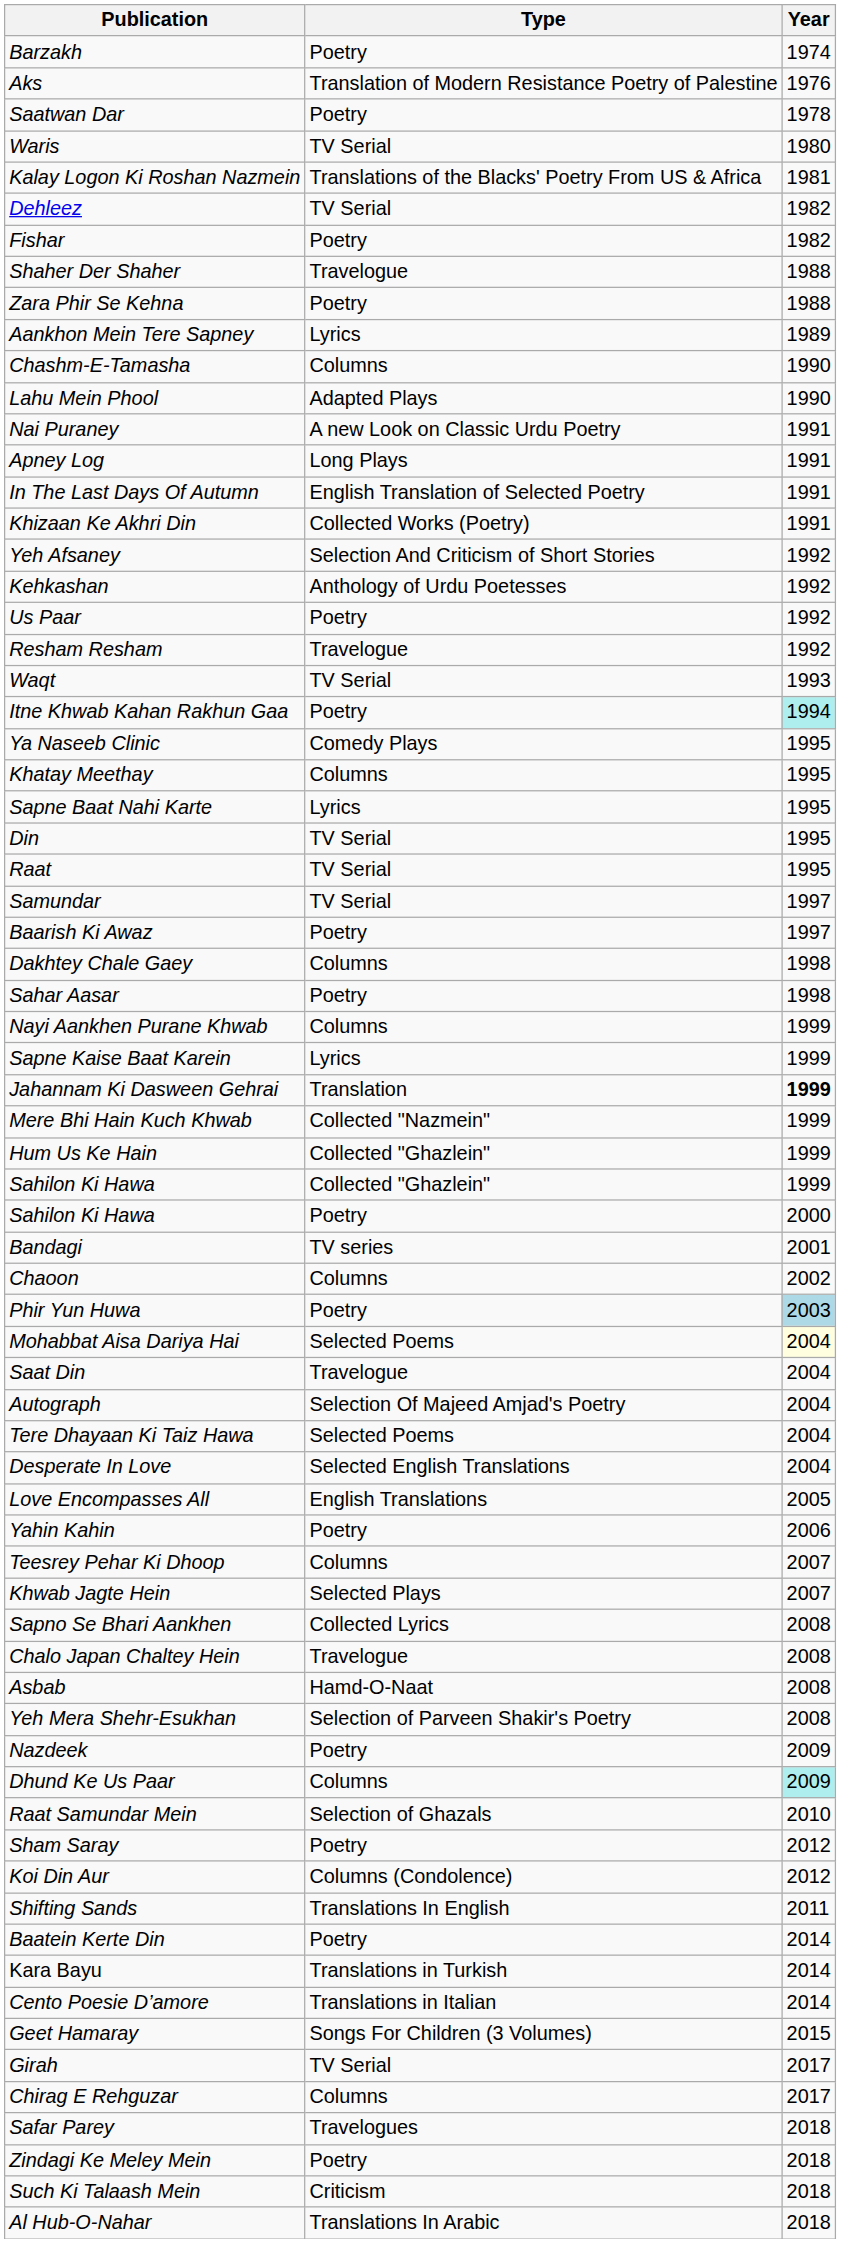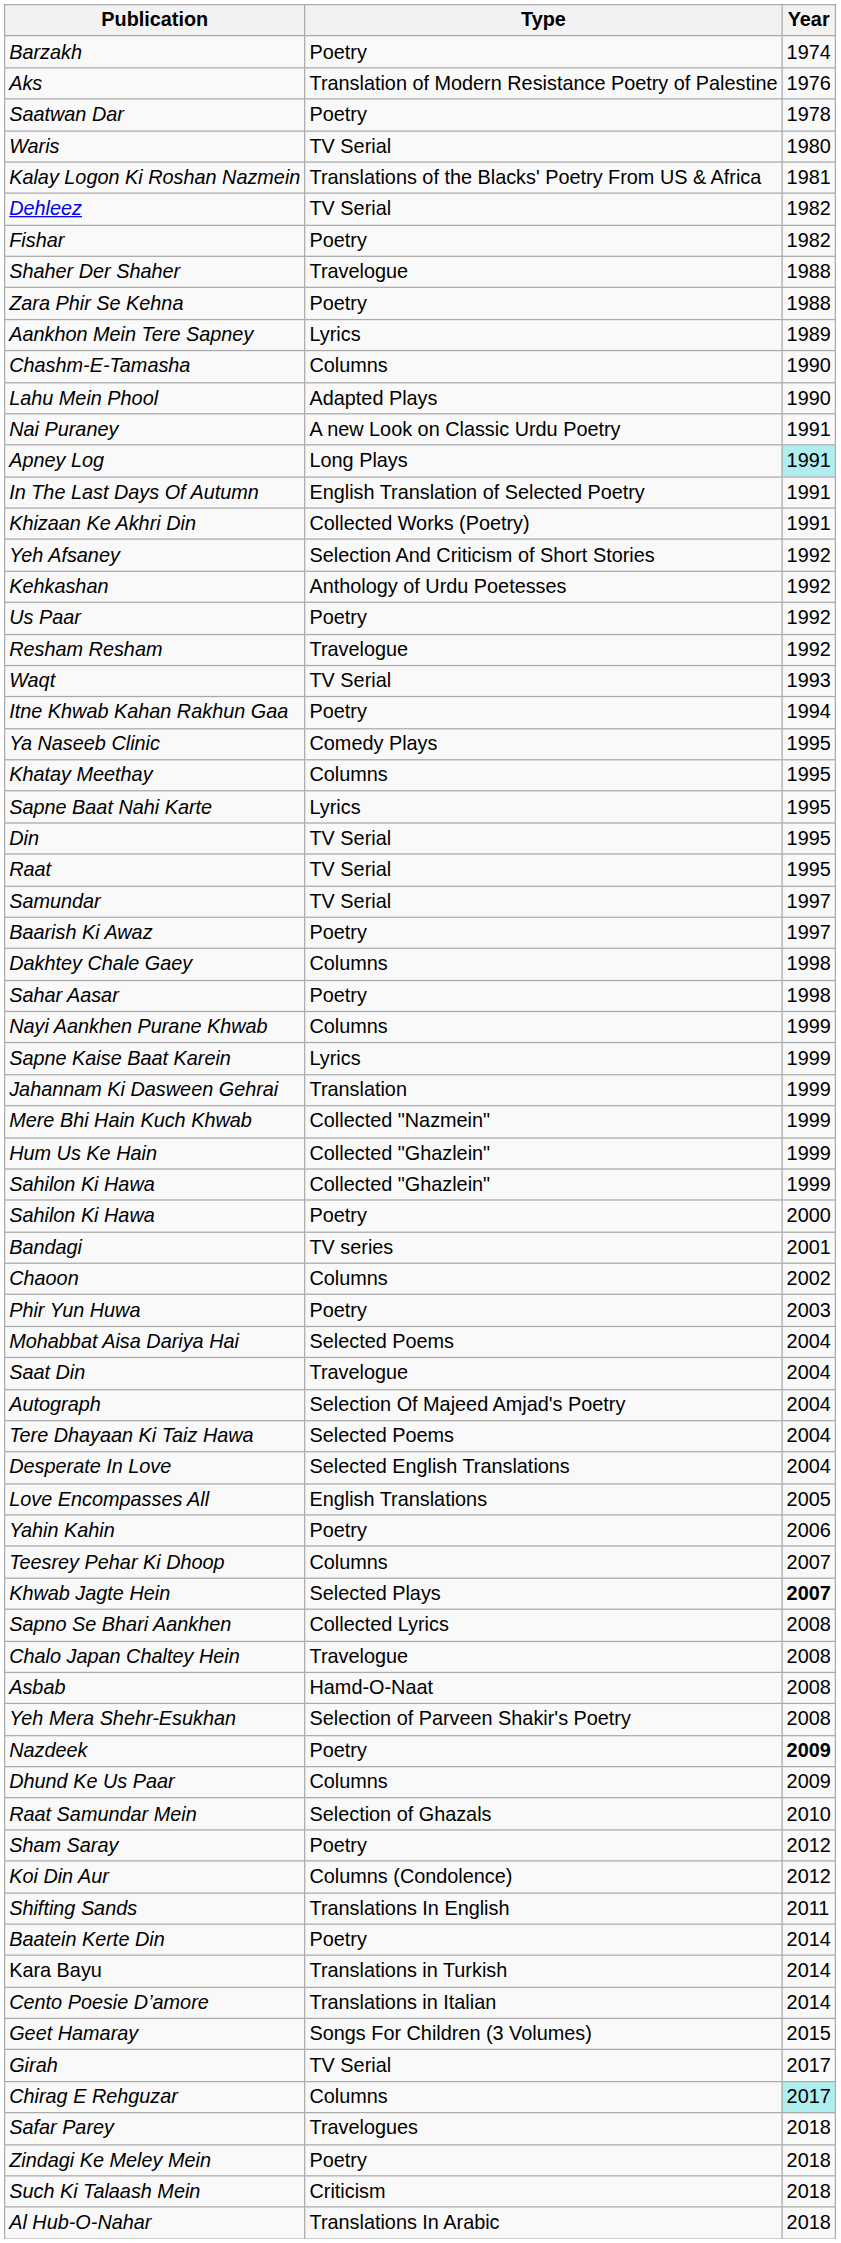(809, 460) no background -> (809, 460) paleturquoise background
(809, 712) paleturquoise background -> (809, 712) no background
(809, 1090) bold -> (809, 1090) normal
(809, 1310) lightblue background -> (809, 1310) no background
(809, 1341) lightyellow background -> (809, 1341) no background
(809, 1593) normal -> (809, 1593) bold
(809, 1750) normal -> (809, 1750) bold
(809, 1782) paleturquoise background -> (809, 1782) no background
(809, 2096) no background -> (809, 2096) paleturquoise background
